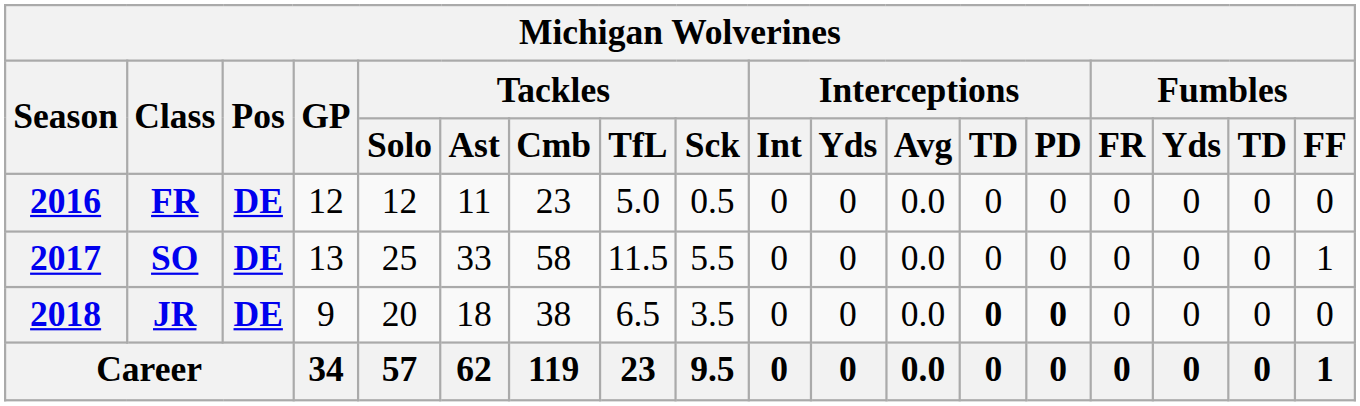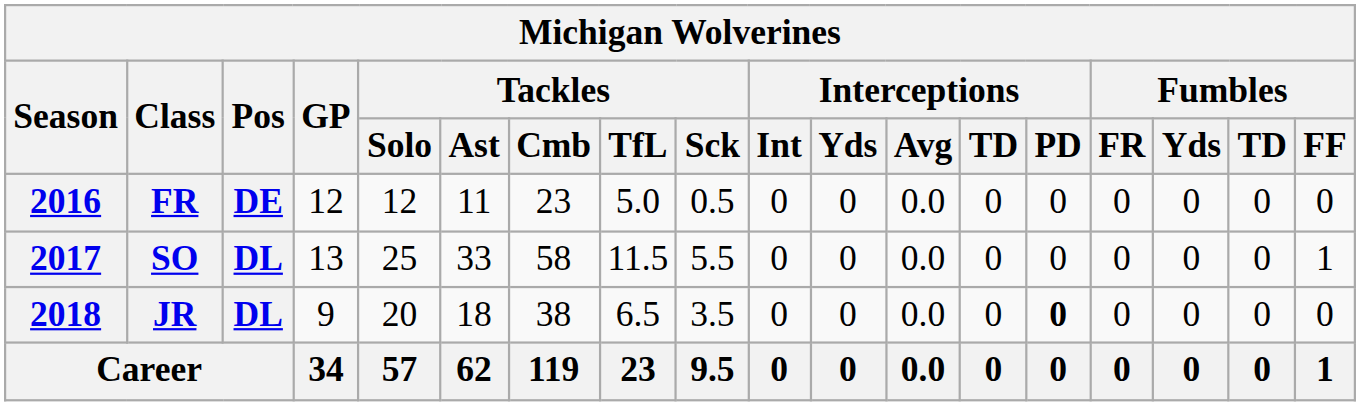(258, 257) DE -> (258, 257) DL
(258, 314) DE -> (258, 314) DL
(993, 314) bold -> (993, 314) normal
